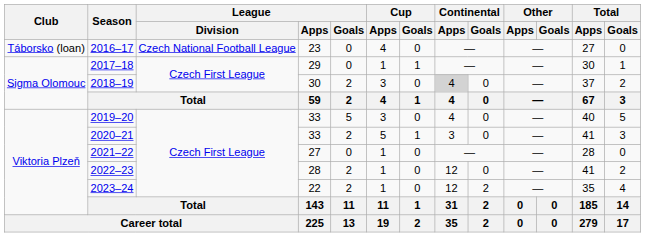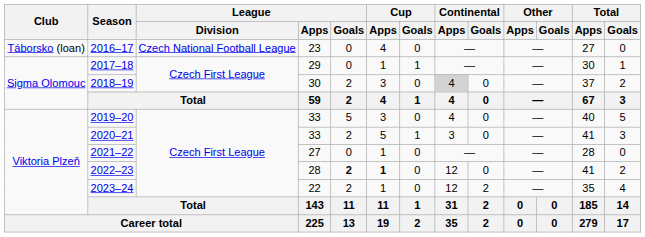(349, 170) normal -> (349, 170) bold
(383, 170) normal -> (383, 170) bold
